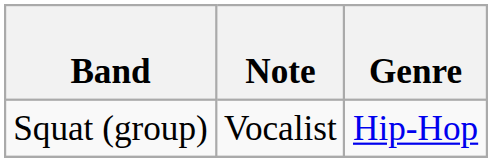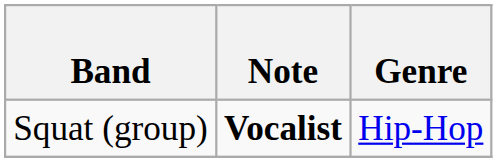(280, 127) normal -> (283, 127) bold
